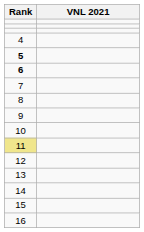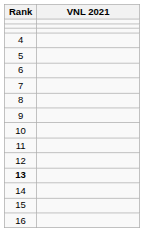(21, 55) bold -> (21, 55) normal
(21, 70) bold -> (21, 70) normal
(21, 145) khaki background -> (21, 145) no background
(21, 175) normal -> (21, 175) bold
